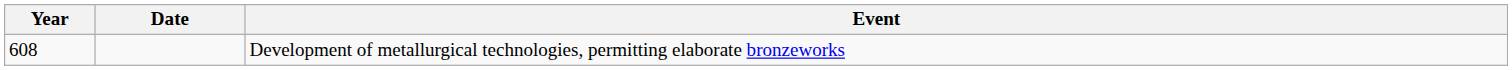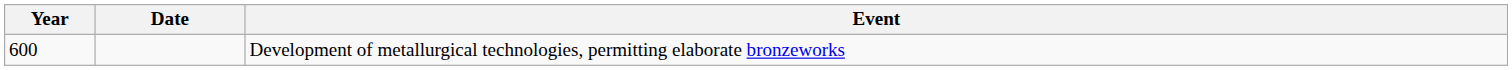(23, 49) 608 -> (23, 49) 600
